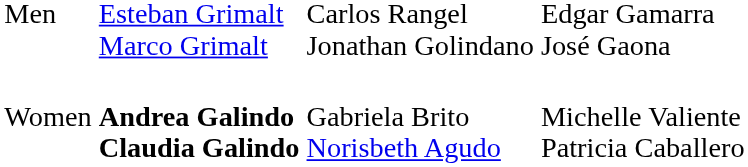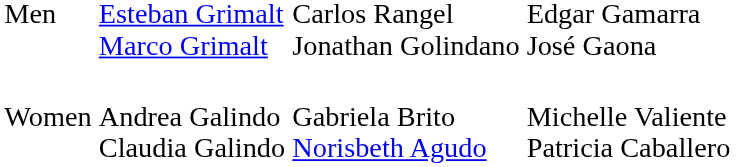(199, 132) bold -> (192, 132) normal
